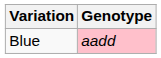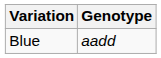(98, 41) pink background -> (98, 41) no background
